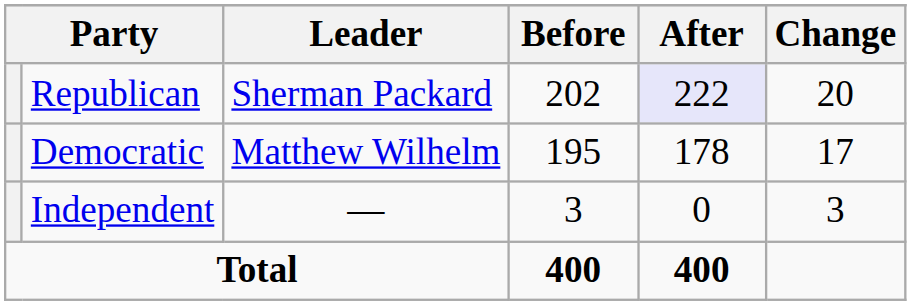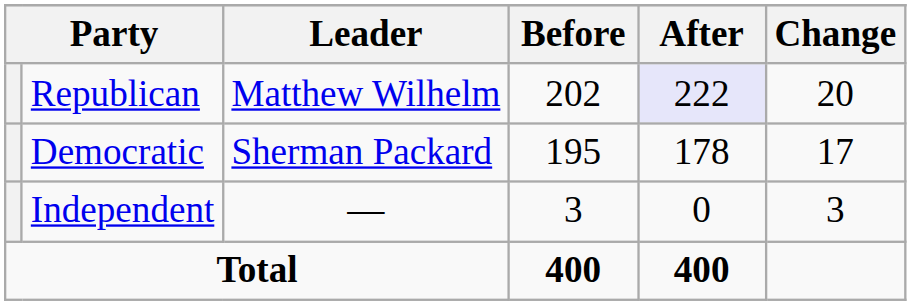(362, 92) Sherman Packard -> (366, 92) Matthew Wilhelm
(366, 151) Matthew Wilhelm -> (362, 151) Sherman Packard
